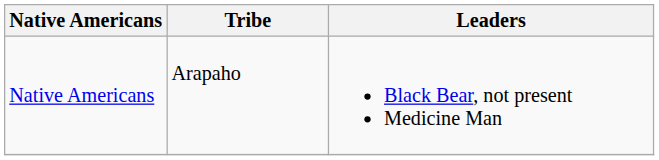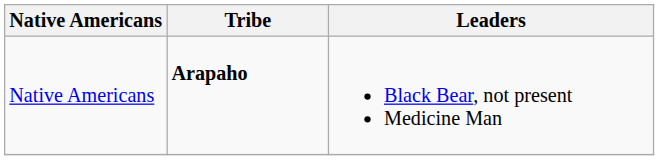(206, 95) normal -> (210, 95) bold
